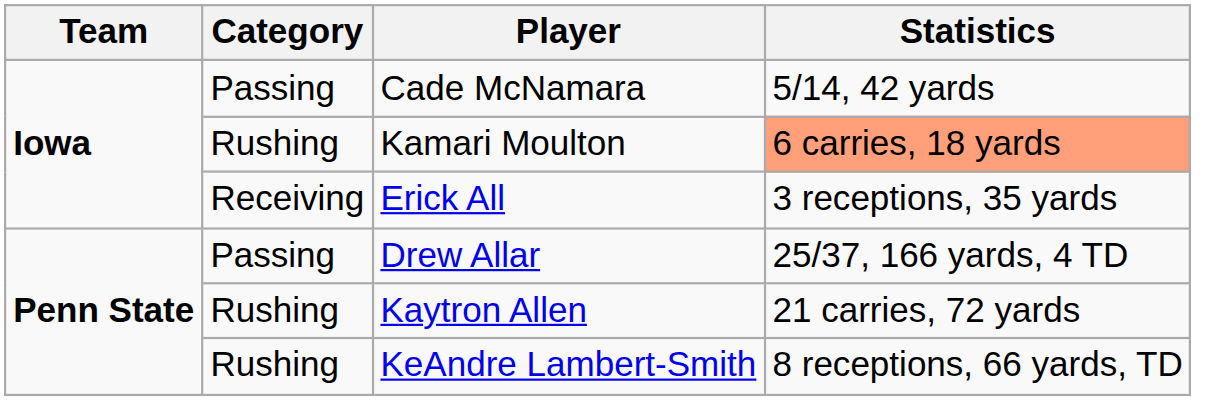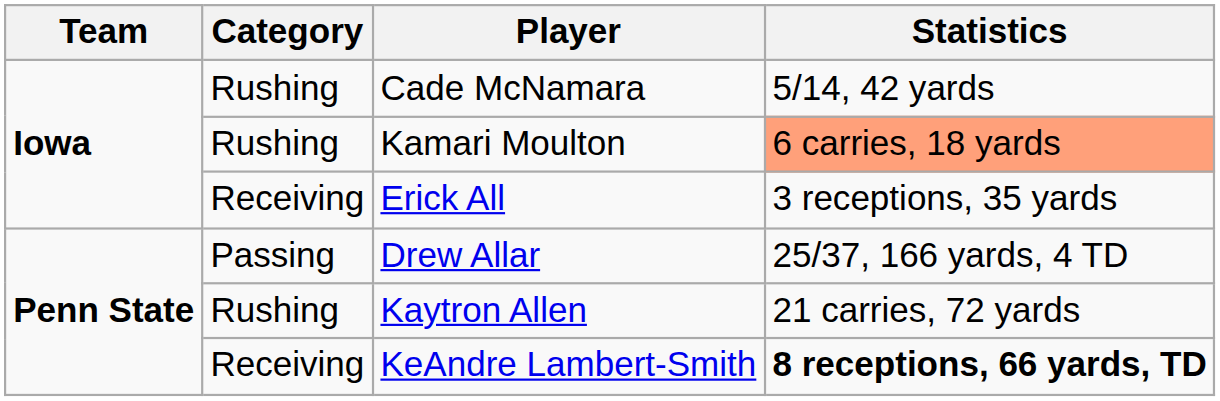(273, 87) Passing -> (275, 87) Rushing
(275, 365) Rushing -> (287, 365) Receiving
(978, 365) normal -> (990, 365) bold
